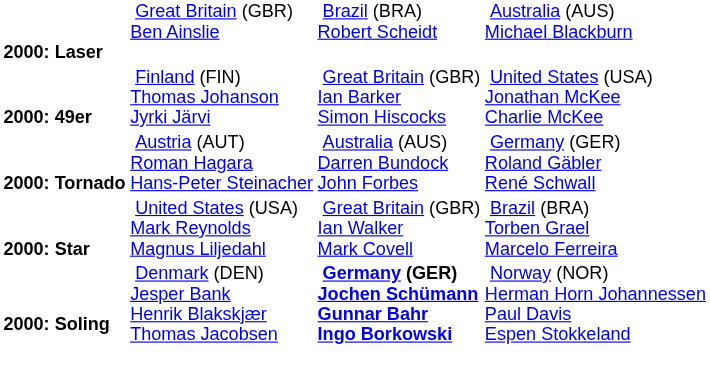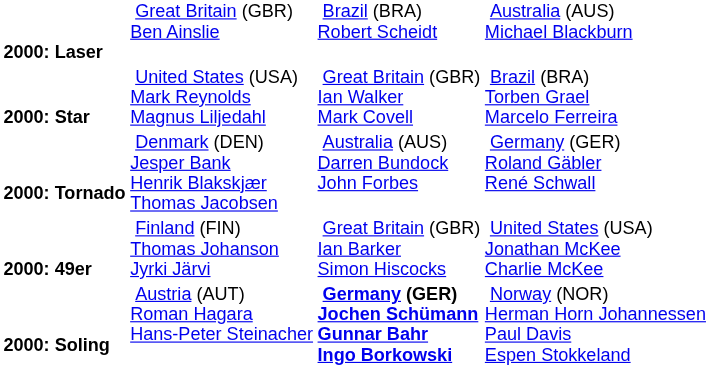rows swapped: (48, 117) <-> (47, 248)
(222, 162) Austria (AUT) Roman Hagara Hans-Peter Steinacher -> (204, 173) Denmark (DEN) Jesper Bank Henrik Blakskjær Thomas Jacobsen
(204, 304) Denmark (DEN) Jesper Bank Henrik Blakskjær Thomas Jacobsen -> (222, 314) Austria (AUT) Roman Hagara Hans-Peter Steinacher
